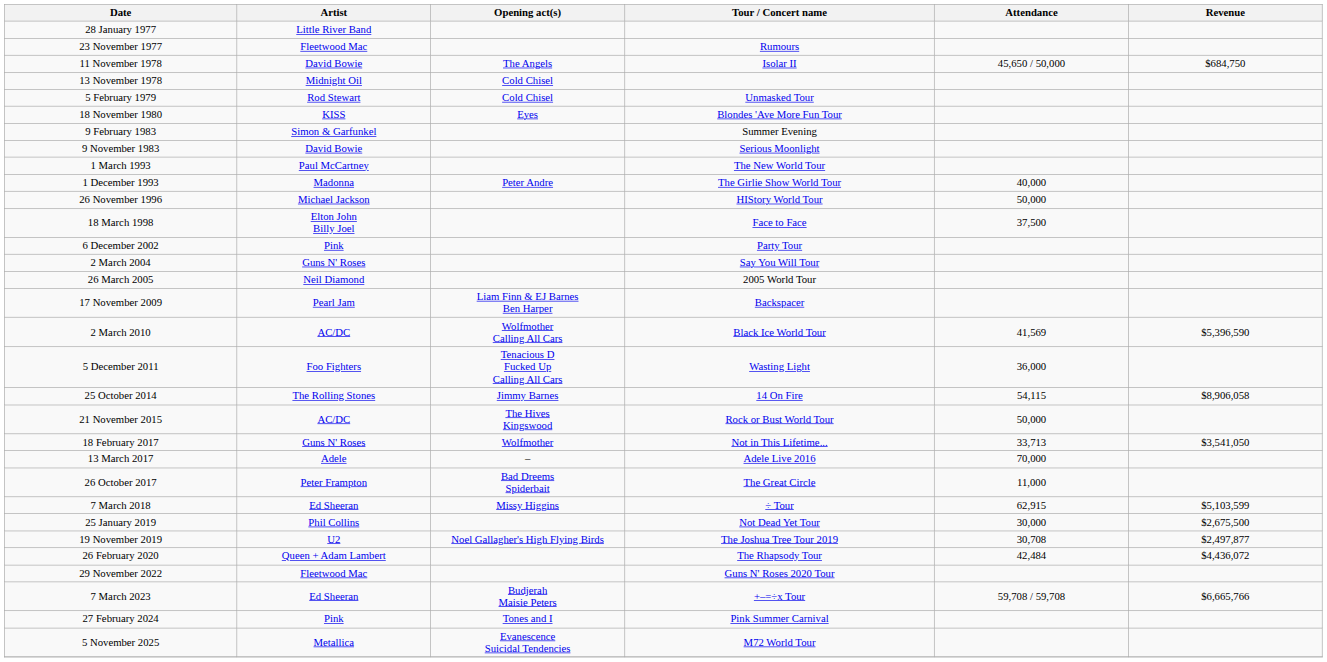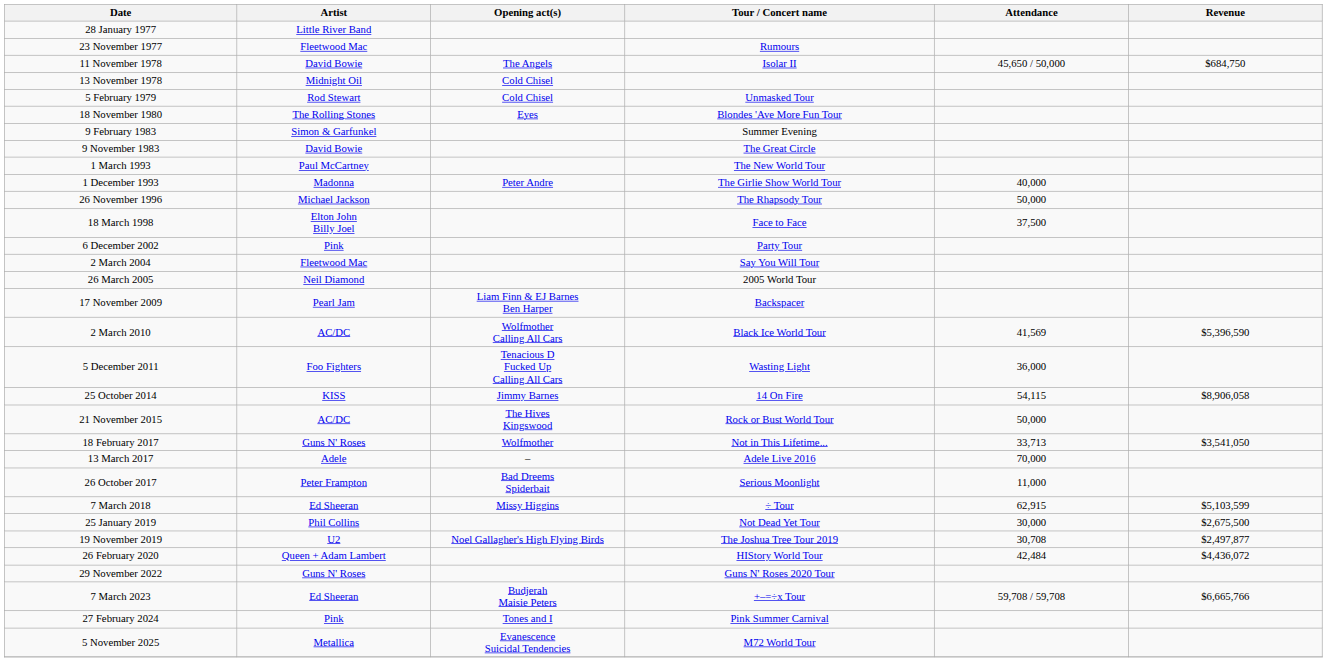(334, 115) KISS -> (334, 115) The Rolling Stones
(780, 149) Serious Moonlight -> (780, 149) The Great Circle
(780, 200) HIStory World Tour -> (780, 200) The Rhapsody Tour
(334, 263) Guns N' Roses -> (334, 263) Fleetwood Mac
(334, 396) The Rolling Stones -> (334, 396) KISS
(780, 482) The Great Circle -> (780, 482) Serious Moonlight
(780, 556) The Rhapsody Tour -> (780, 556) HIStory World Tour
(334, 573) Fleetwood Mac -> (334, 573) Guns N' Roses
